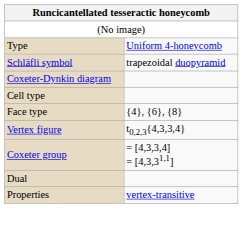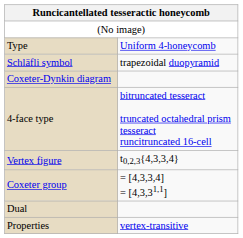+ row: (30, 119)
- row: (26, 95)
- row: (27, 112)
